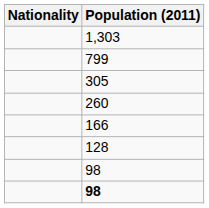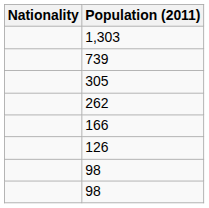(97, 59) 799 -> (97, 59) 739
(97, 103) 260 -> (97, 103) 262
(97, 147) 128 -> (97, 147) 126
(93, 192) bold -> (93, 192) normal
